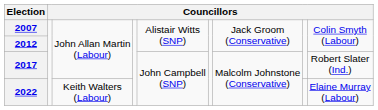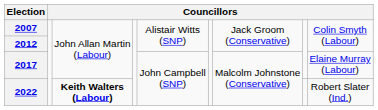(340, 65) Robert Slater (Ind.) -> (340, 65) Elaine Murray (Labour)
(92, 92) normal -> (92, 92) bold
(340, 92) Elaine Murray (Labour) -> (340, 92) Robert Slater (Ind.)
